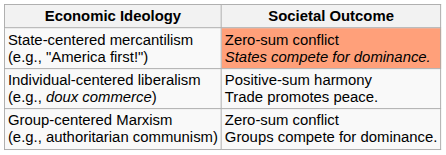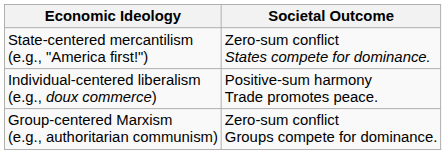(328, 48) lightsalmon background -> (328, 48) no background
